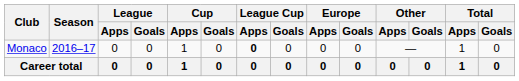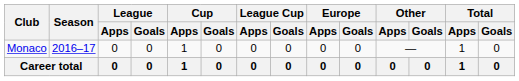(254, 48) bold -> (254, 48) normal
